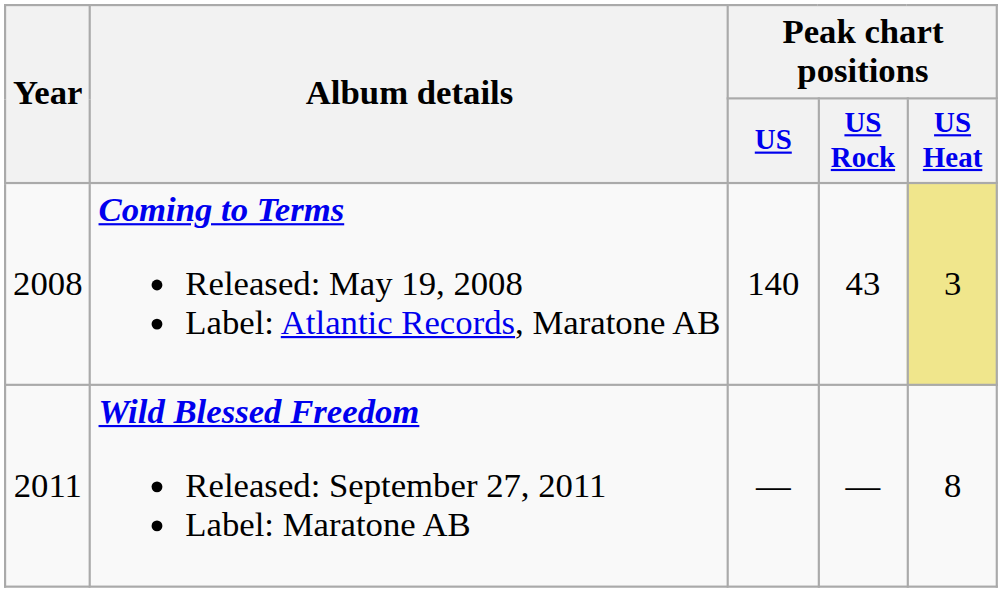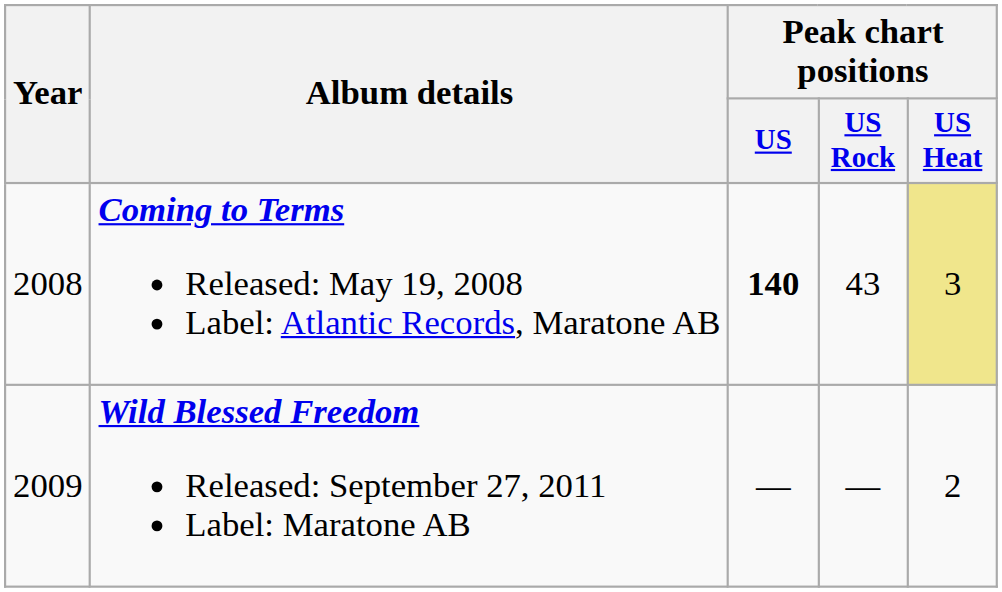(773, 283) normal -> (773, 283) bold
(48, 485) 2011 -> (48, 485) 2009
(953, 485) 8 -> (953, 485) 2
